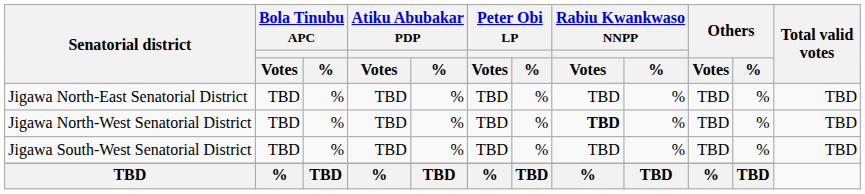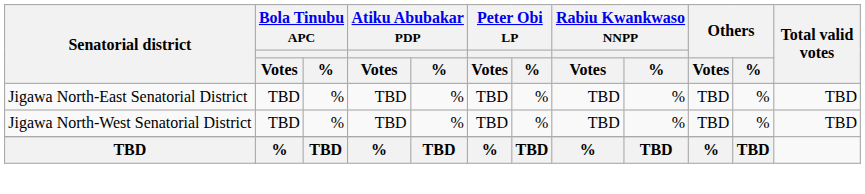(603, 123) bold -> (604, 123) normal
- row: (130, 149)
